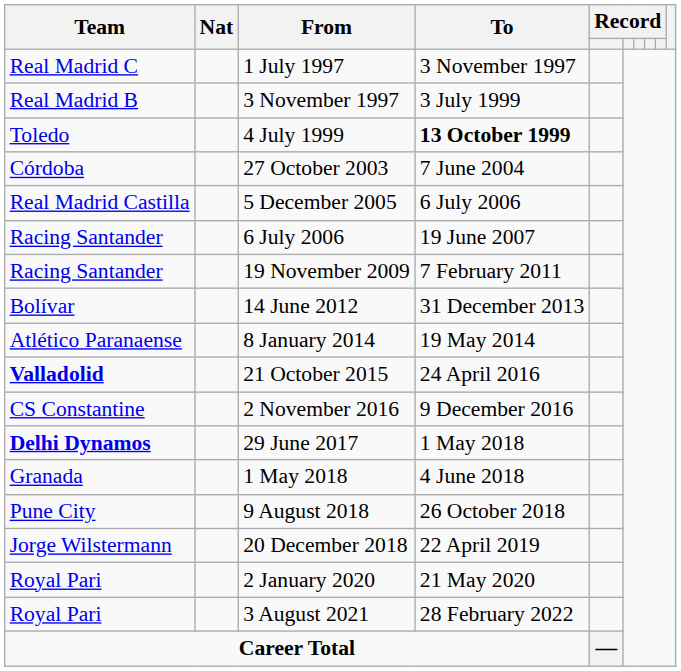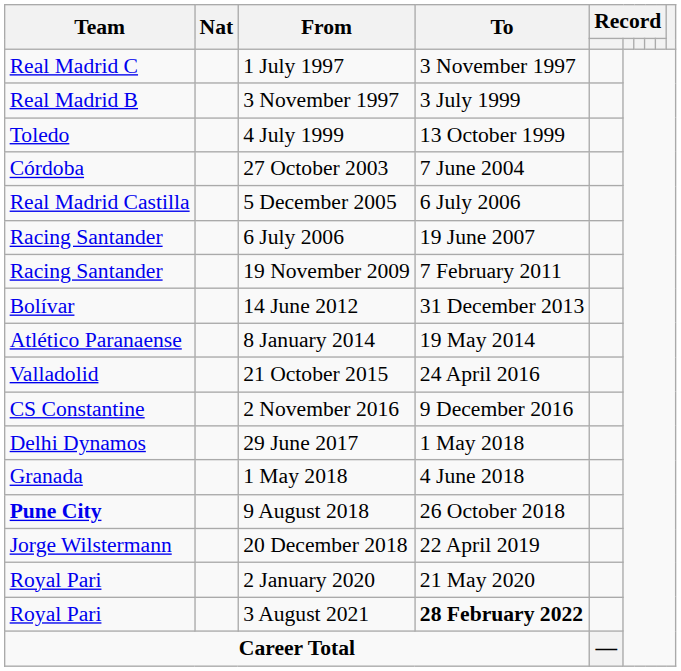(495, 134) bold -> (492, 134) normal
(57, 374) bold -> (54, 374) normal
(80, 442) bold -> (78, 442) normal
(53, 511) normal -> (56, 511) bold
(497, 613) normal -> (501, 613) bold
